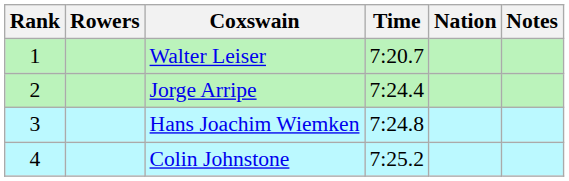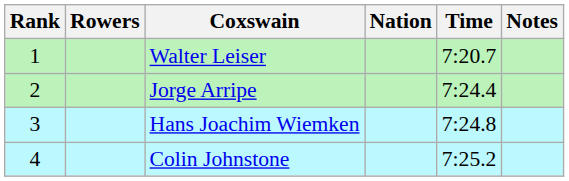columns swapped: (465, 21) <-> (397, 21)
